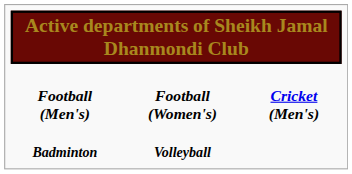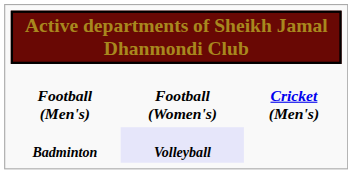(182, 153) no background -> (182, 153) lavender background
